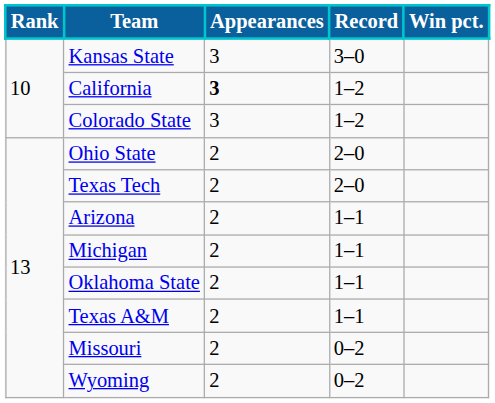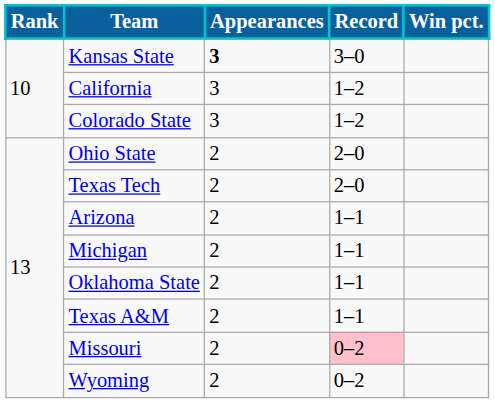(214, 55) normal -> (214, 55) bold
(214, 88) bold -> (214, 88) normal
(349, 348) no background -> (349, 348) pink background
